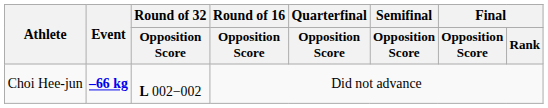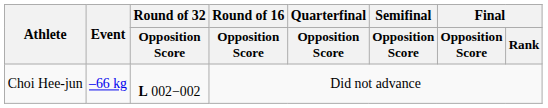(108, 84) bold -> (108, 84) normal
